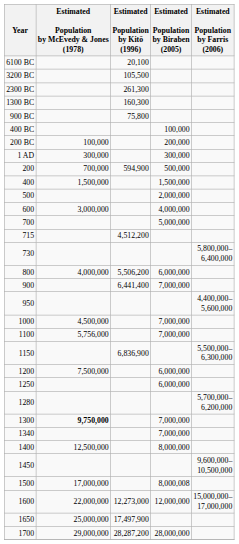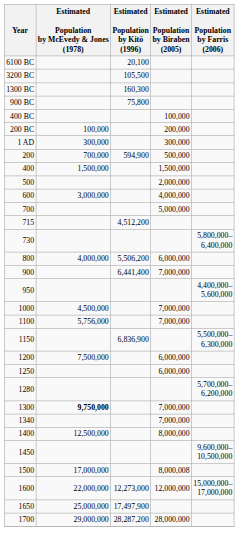- row: (20, 89)
